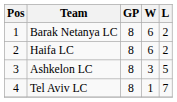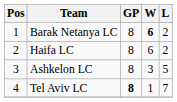(150, 32) normal -> (150, 32) bold
(131, 87) normal -> (131, 87) bold
